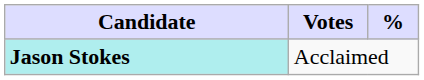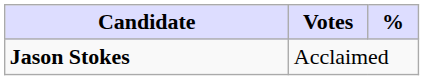(70, 56) paleturquoise background -> (70, 56) no background
